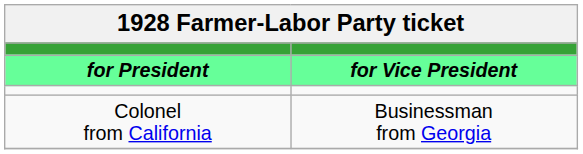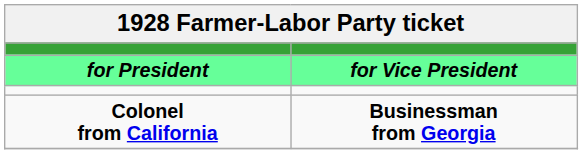(148, 122) normal -> (148, 122) bold
(434, 122) normal -> (434, 122) bold
